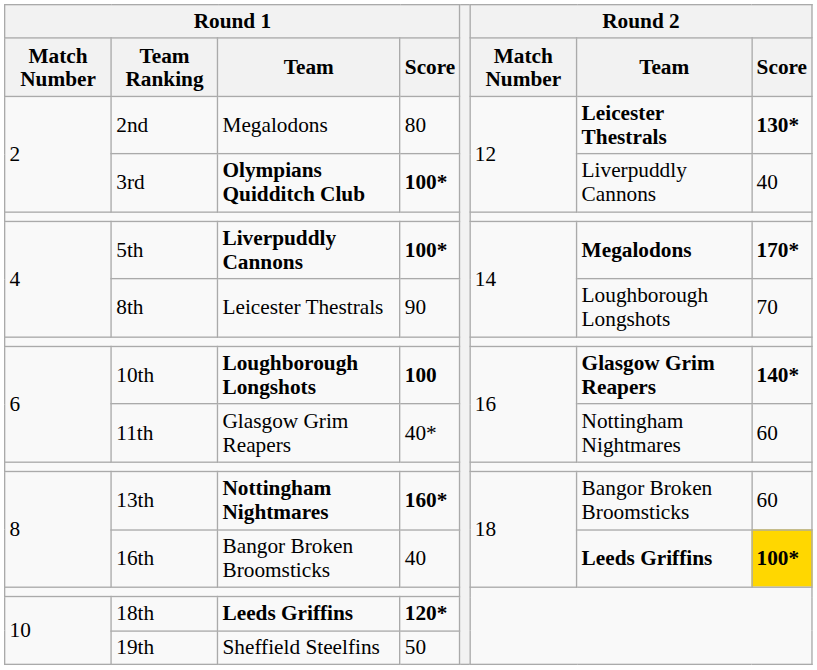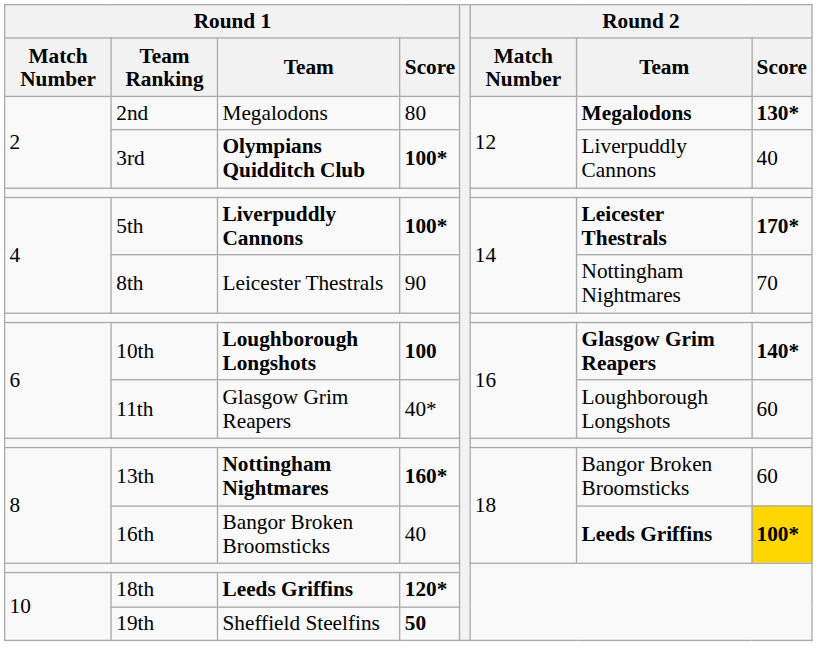(624, 124) Leicester Thestrals -> (637, 112) Megalodons
(637, 249) Megalodons -> (624, 226) Leicester Thestrals
(645, 307) Loughborough Longshots -> (632, 283) Nottingham Nightmares
(632, 432) Nottingham Nightmares -> (645, 408) Loughborough Longshots
(415, 647) normal -> (415, 623) bold
